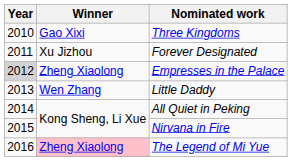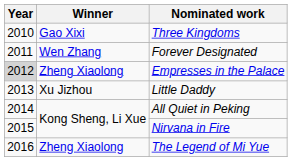(66, 52) Xu Jizhou -> (70, 52) Wen Zhang
(70, 90) Wen Zhang -> (66, 90) Xu Jizhou
(81, 147) pink background -> (81, 147) no background
